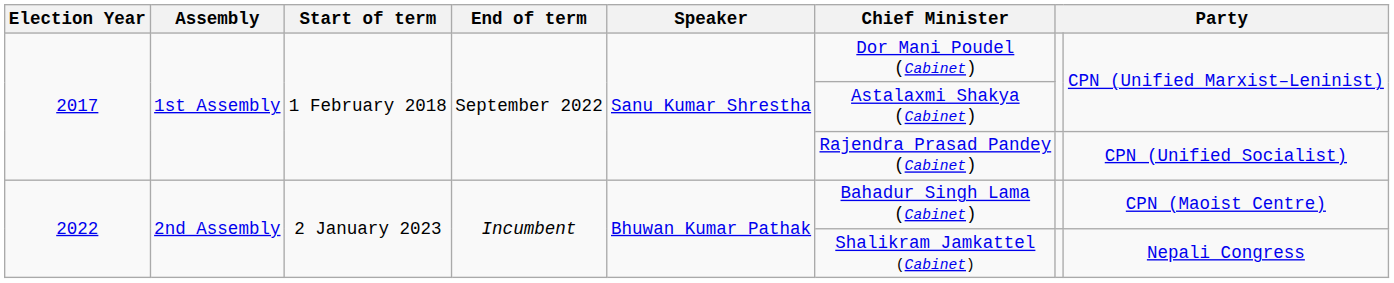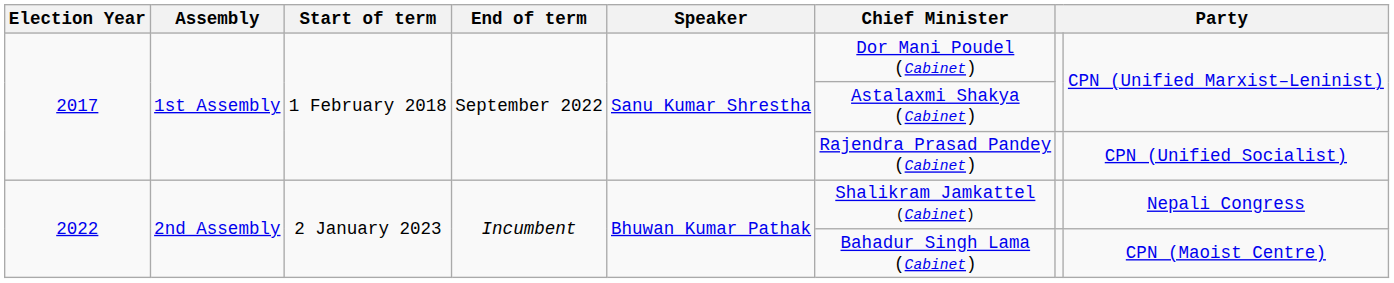(935, 204) Bahadur Singh Lama (Cabinet) -> (935, 204) Shalikram Jamkattel (Cabinet)
(1226, 204) CPN (Maoist Centre) -> (1226, 204) Nepali Congress
(935, 252) Shalikram Jamkattel (Cabinet) -> (935, 253) Bahadur Singh Lama (Cabinet)
(1226, 253) Nepali Congress -> (1226, 253) CPN (Maoist Centre)
